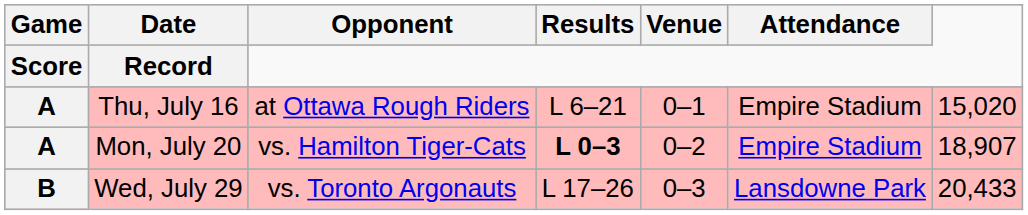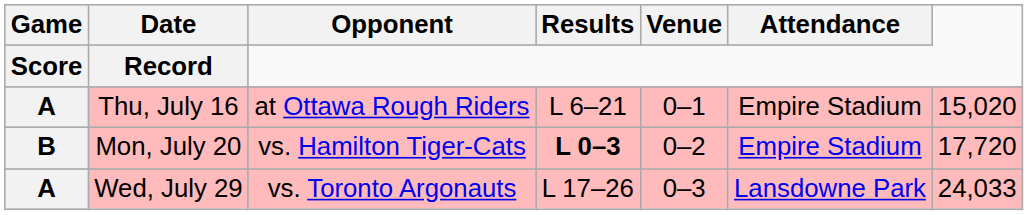(47, 147) A -> (47, 147) B
(977, 147) 18,907 -> (977, 147) 17,720
(47, 188) B -> (47, 188) A
(977, 188) 20,433 -> (977, 188) 24,033
